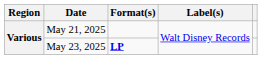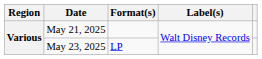(117, 46) bold -> (116, 46) normal
